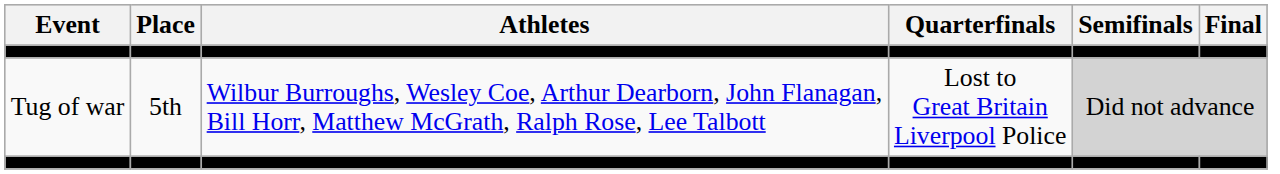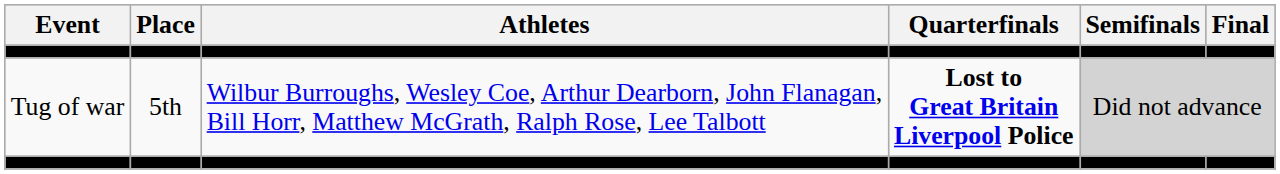(980, 106) normal -> (984, 106) bold
